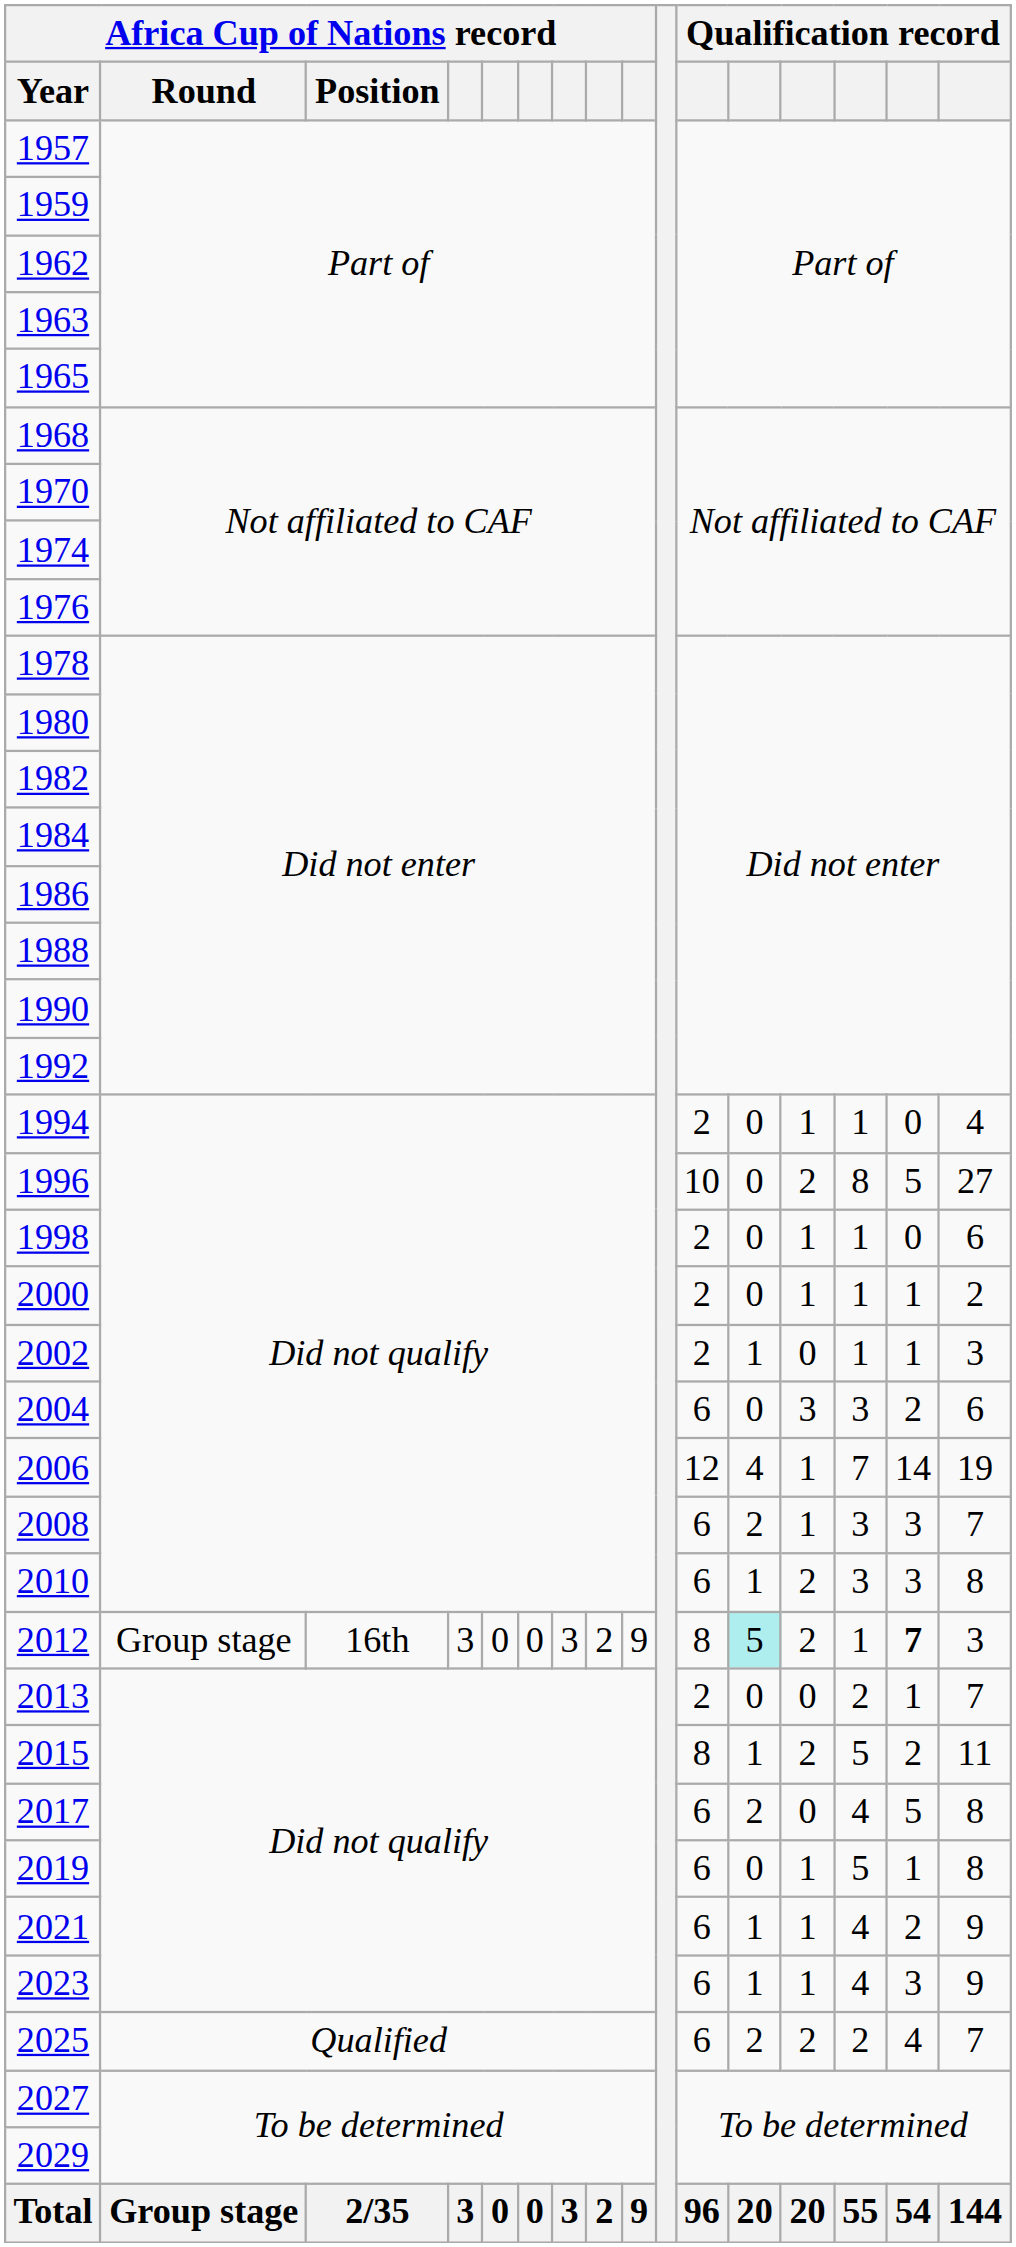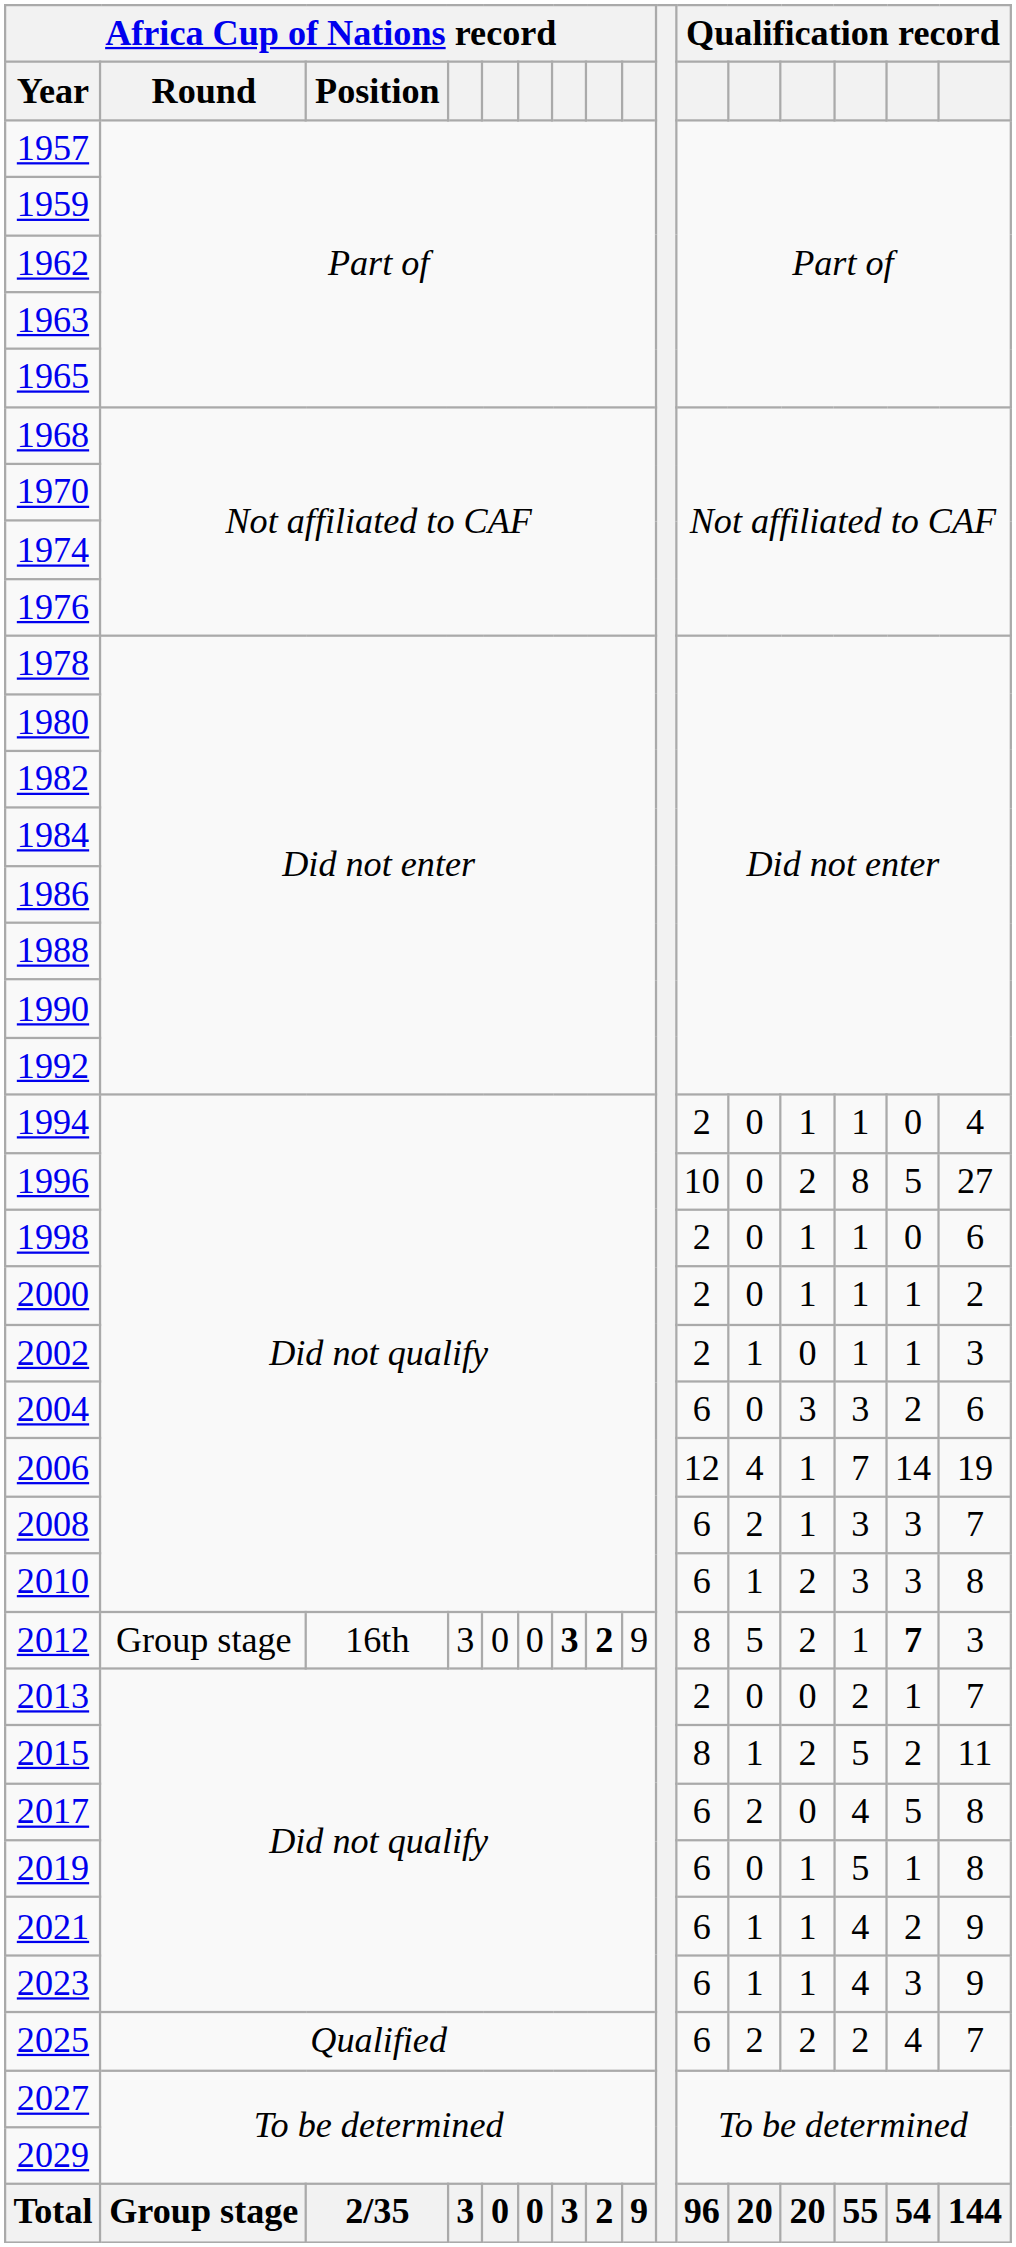(570, 1638) normal -> (570, 1638) bold
(604, 1638) normal -> (604, 1638) bold
(755, 1638) paleturquoise background -> (755, 1638) no background
